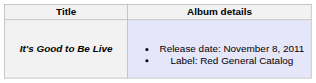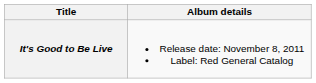(219, 55) lavender background -> (219, 55) no background
